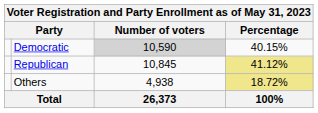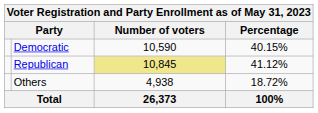(160, 47) lightgrey background -> (160, 47) no background
(160, 64) no background -> (160, 64) khaki background
(269, 64) khaki background -> (269, 64) no background
(269, 82) khaki background -> (269, 82) no background
